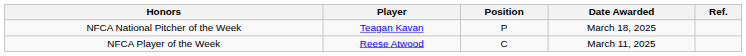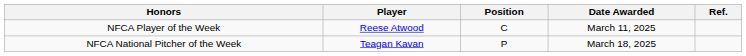rows swapped: (164, 43) <-> (164, 28)
